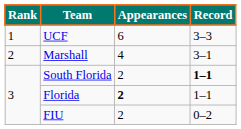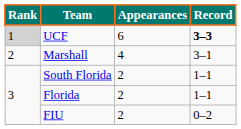(11, 35) no background -> (11, 35) lightgrey background
(203, 35) normal -> (203, 35) bold
(203, 75) bold -> (203, 75) normal
(121, 95) bold -> (121, 95) normal
